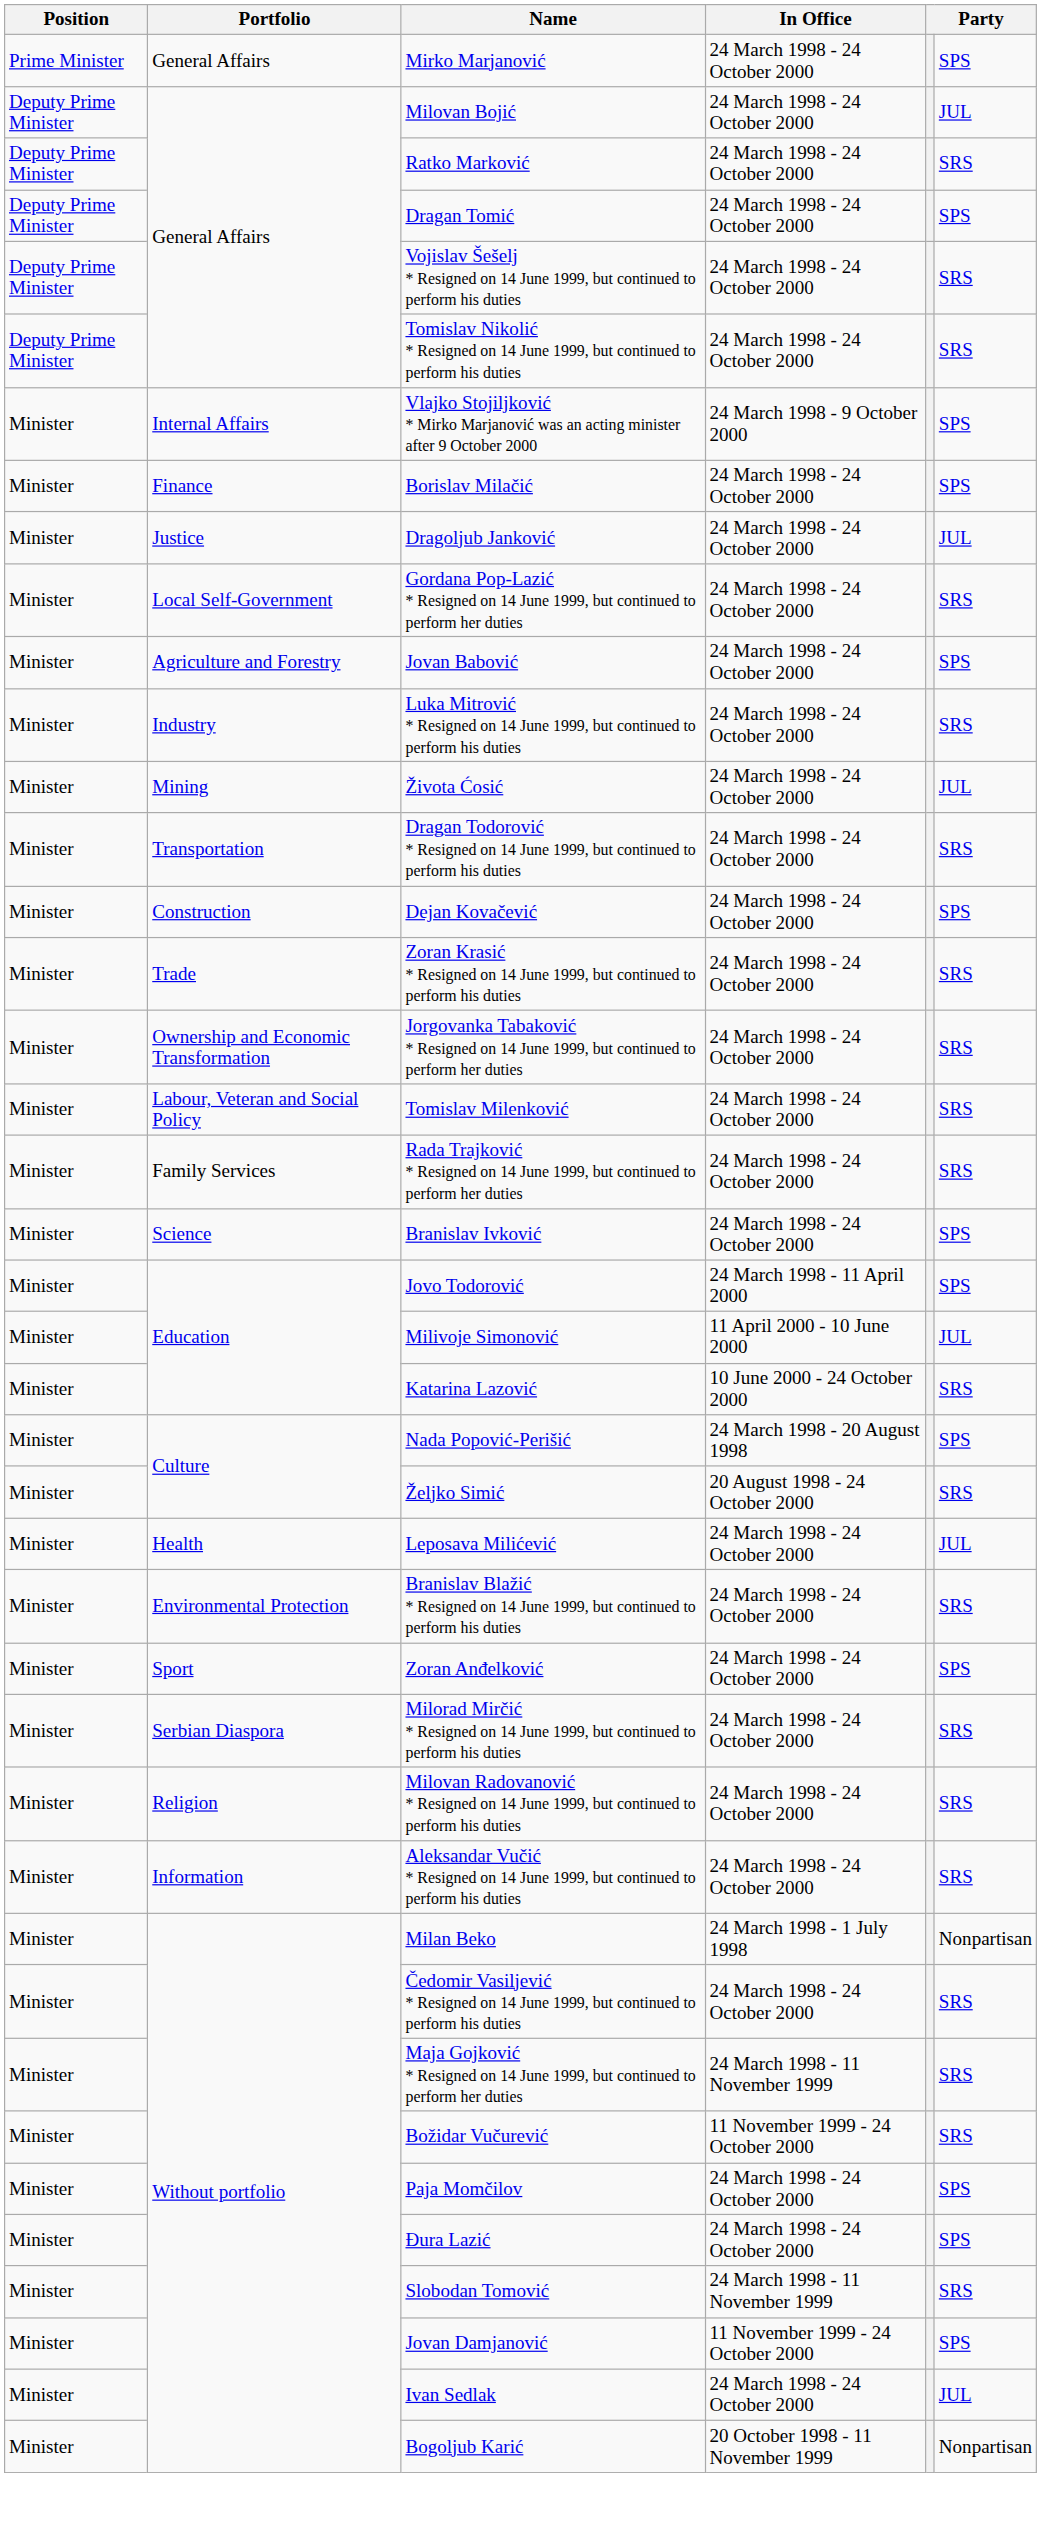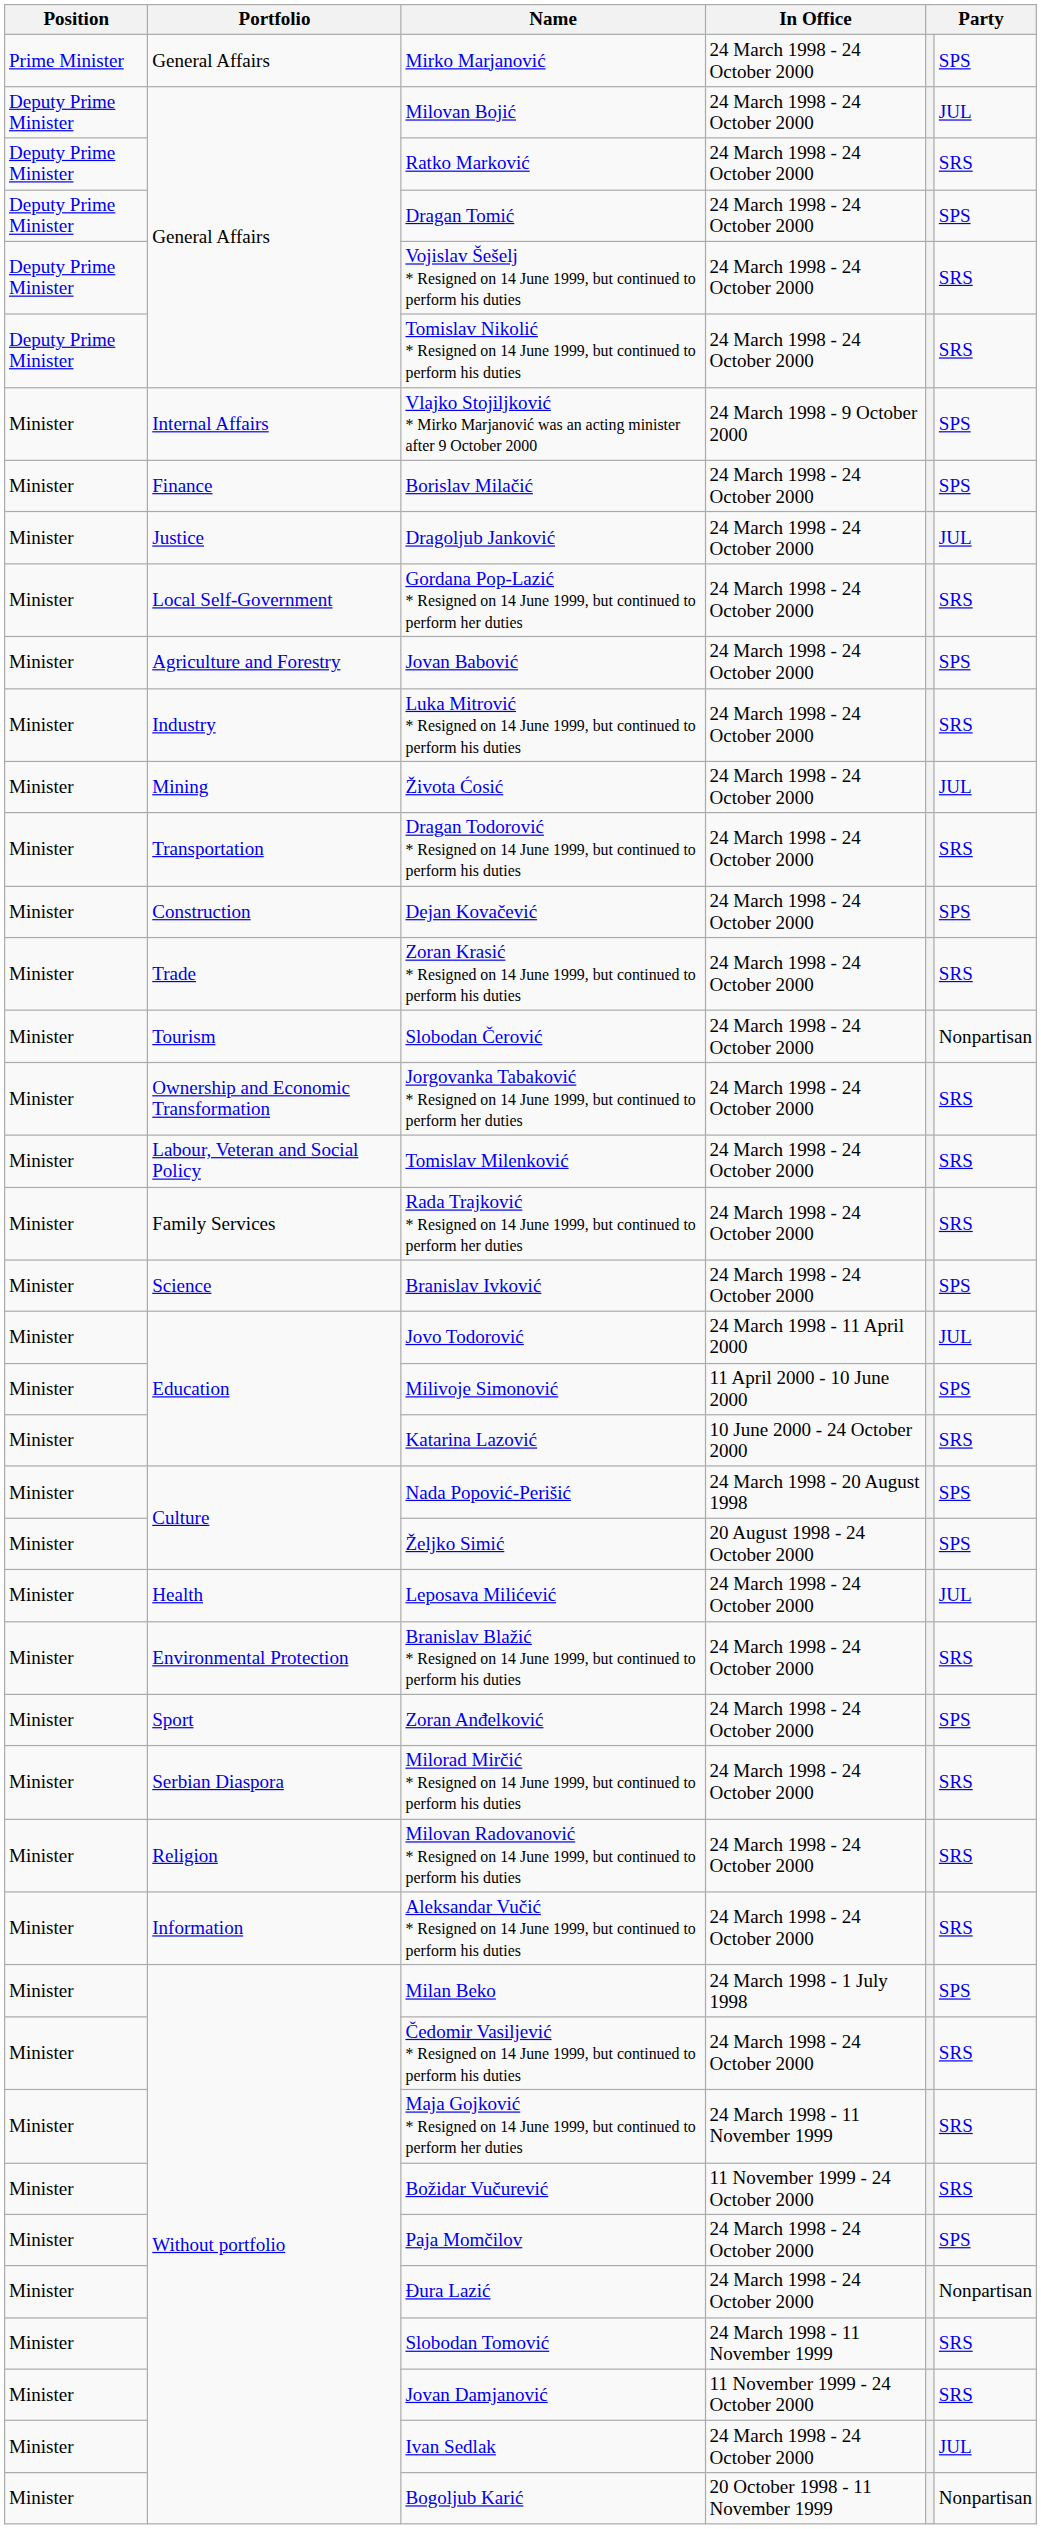+ row: (474, 1036)
(955, 1285) SPS -> (955, 1337) JUL
(955, 1337) JUL -> (955, 1388) SPS
(956, 1492) SRS -> (955, 1543) SPS
(985, 1939) Nonpartisan -> (955, 1990) SPS
(955, 2239) SPS -> (985, 2291) Nonpartisan
(955, 2343) SPS -> (956, 2394) SRS
